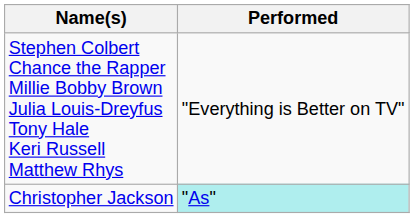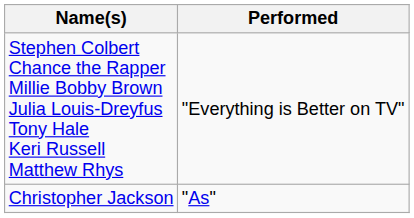(199, 198) paleturquoise background -> (199, 198) no background
